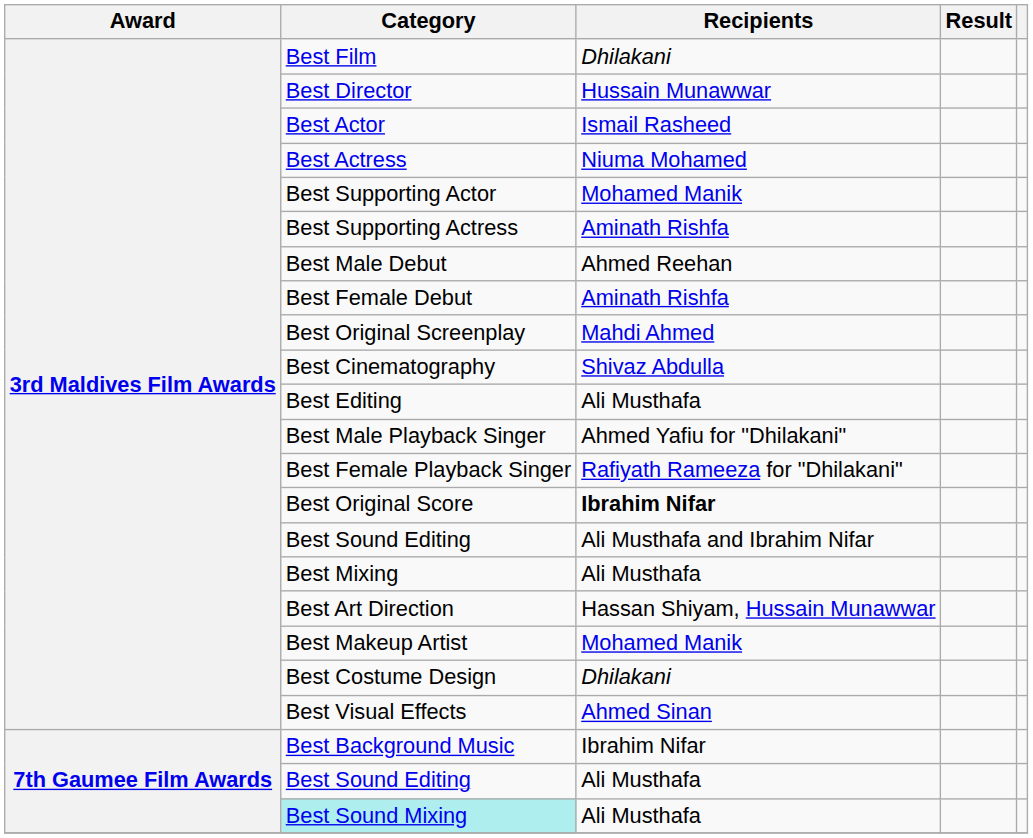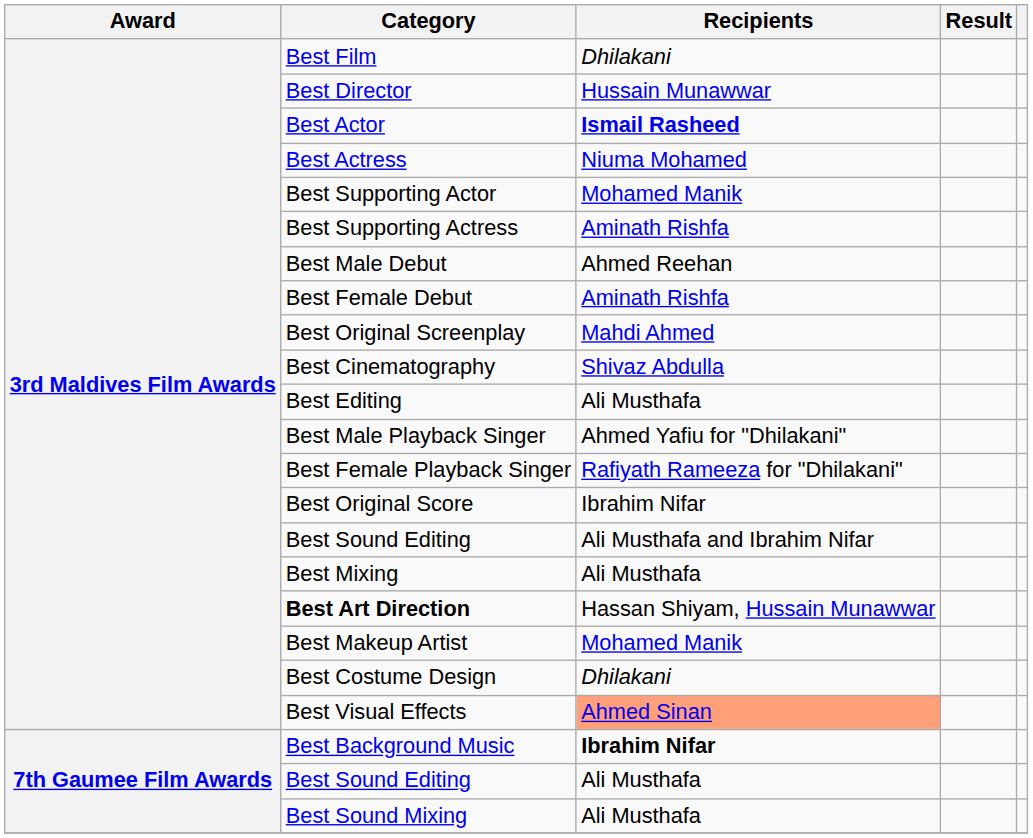(656, 125) normal -> (660, 125) bold
(648, 504) bold -> (644, 504) normal
(370, 608) normal -> (378, 608) bold
(647, 711) no background -> (647, 711) lightsalmon background
(644, 746) normal -> (648, 746) bold
(376, 815) paleturquoise background -> (376, 815) no background
